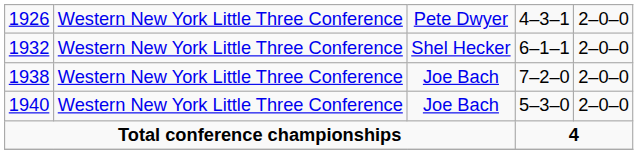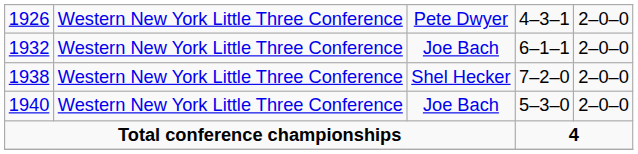(461, 47) Shel Hecker -> (461, 47) Joe Bach
(461, 76) Joe Bach -> (461, 76) Shel Hecker
